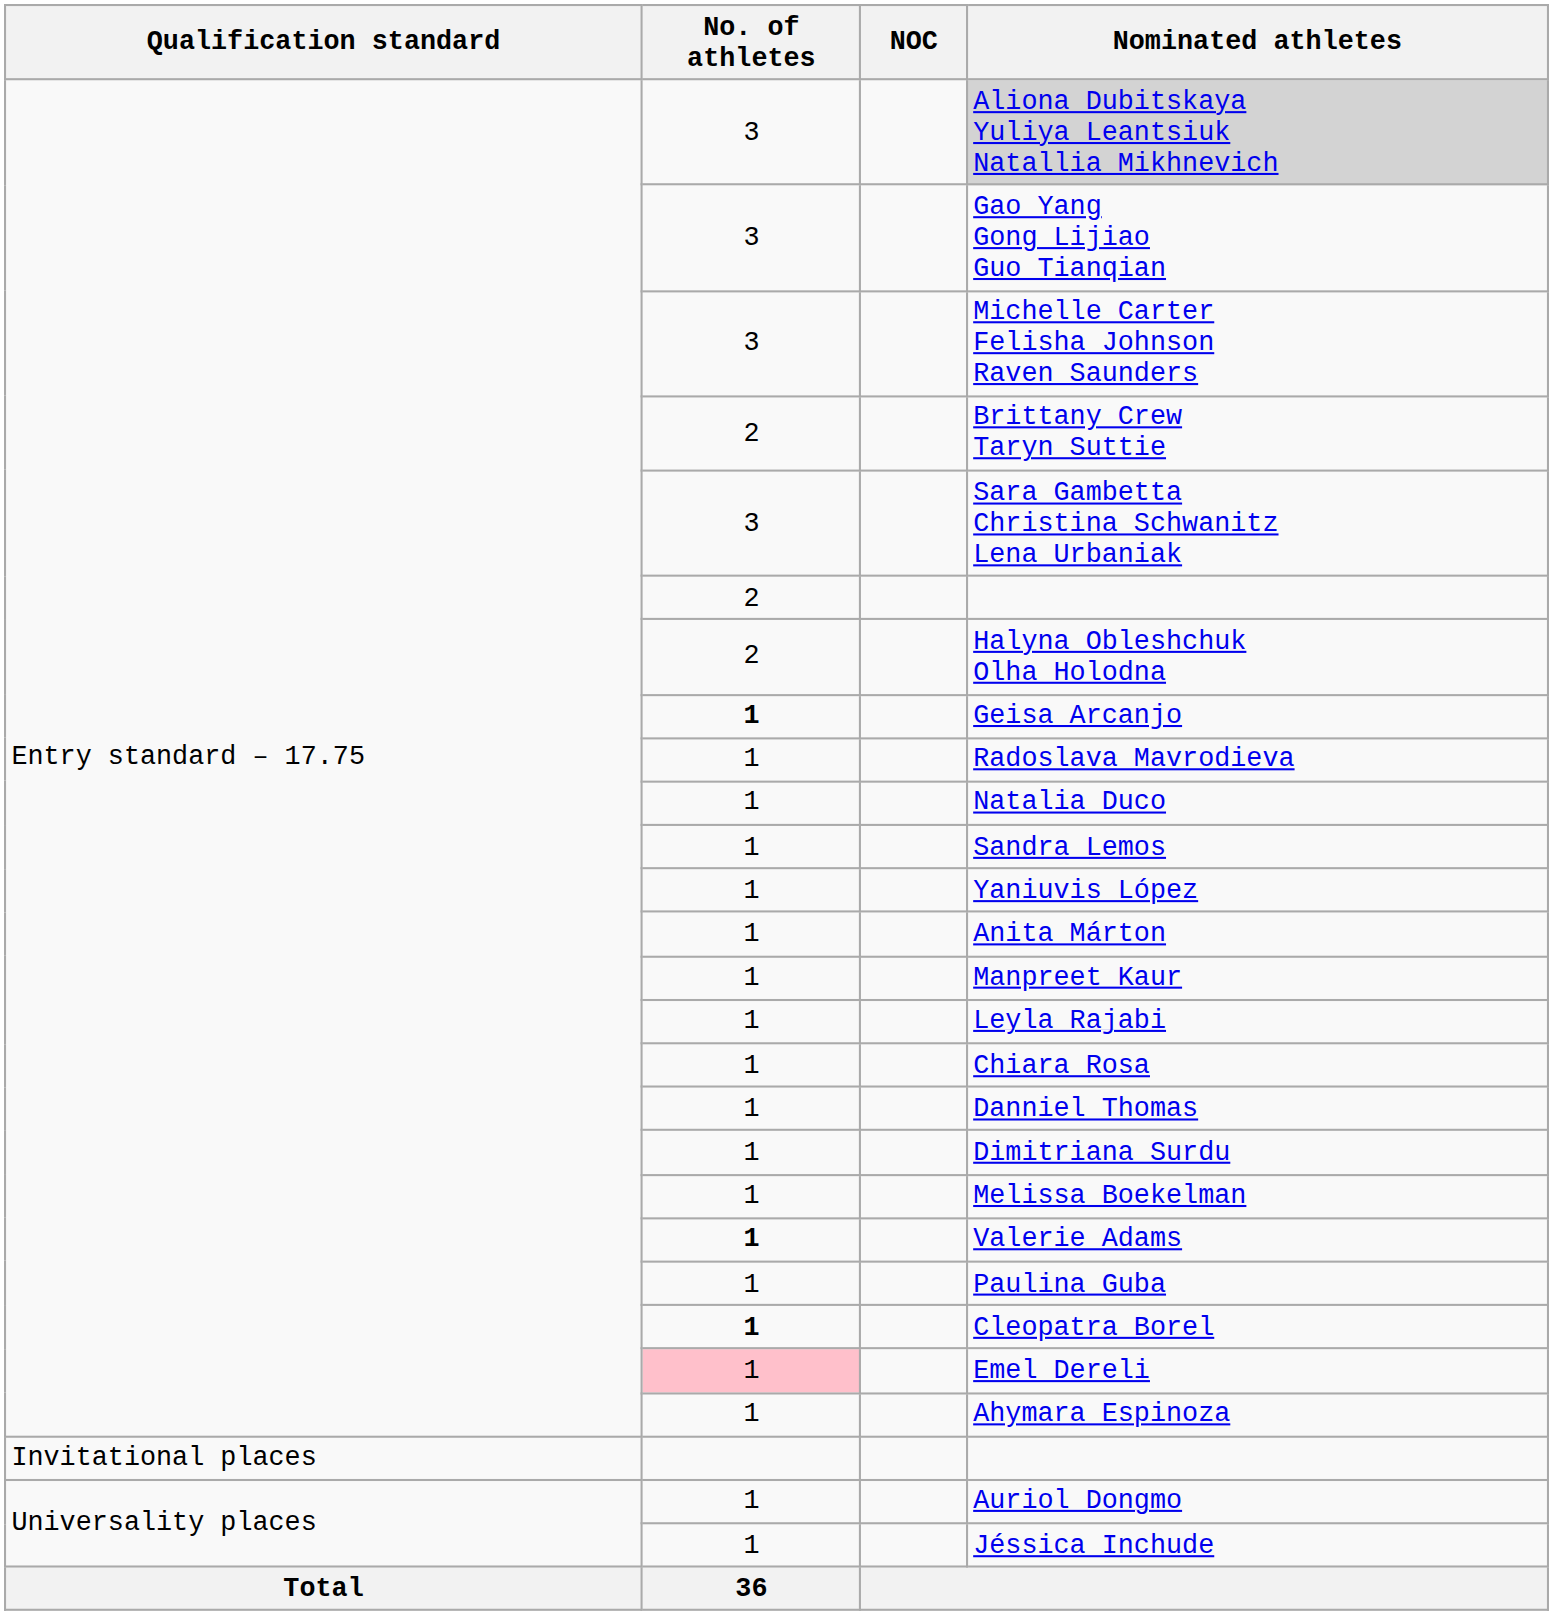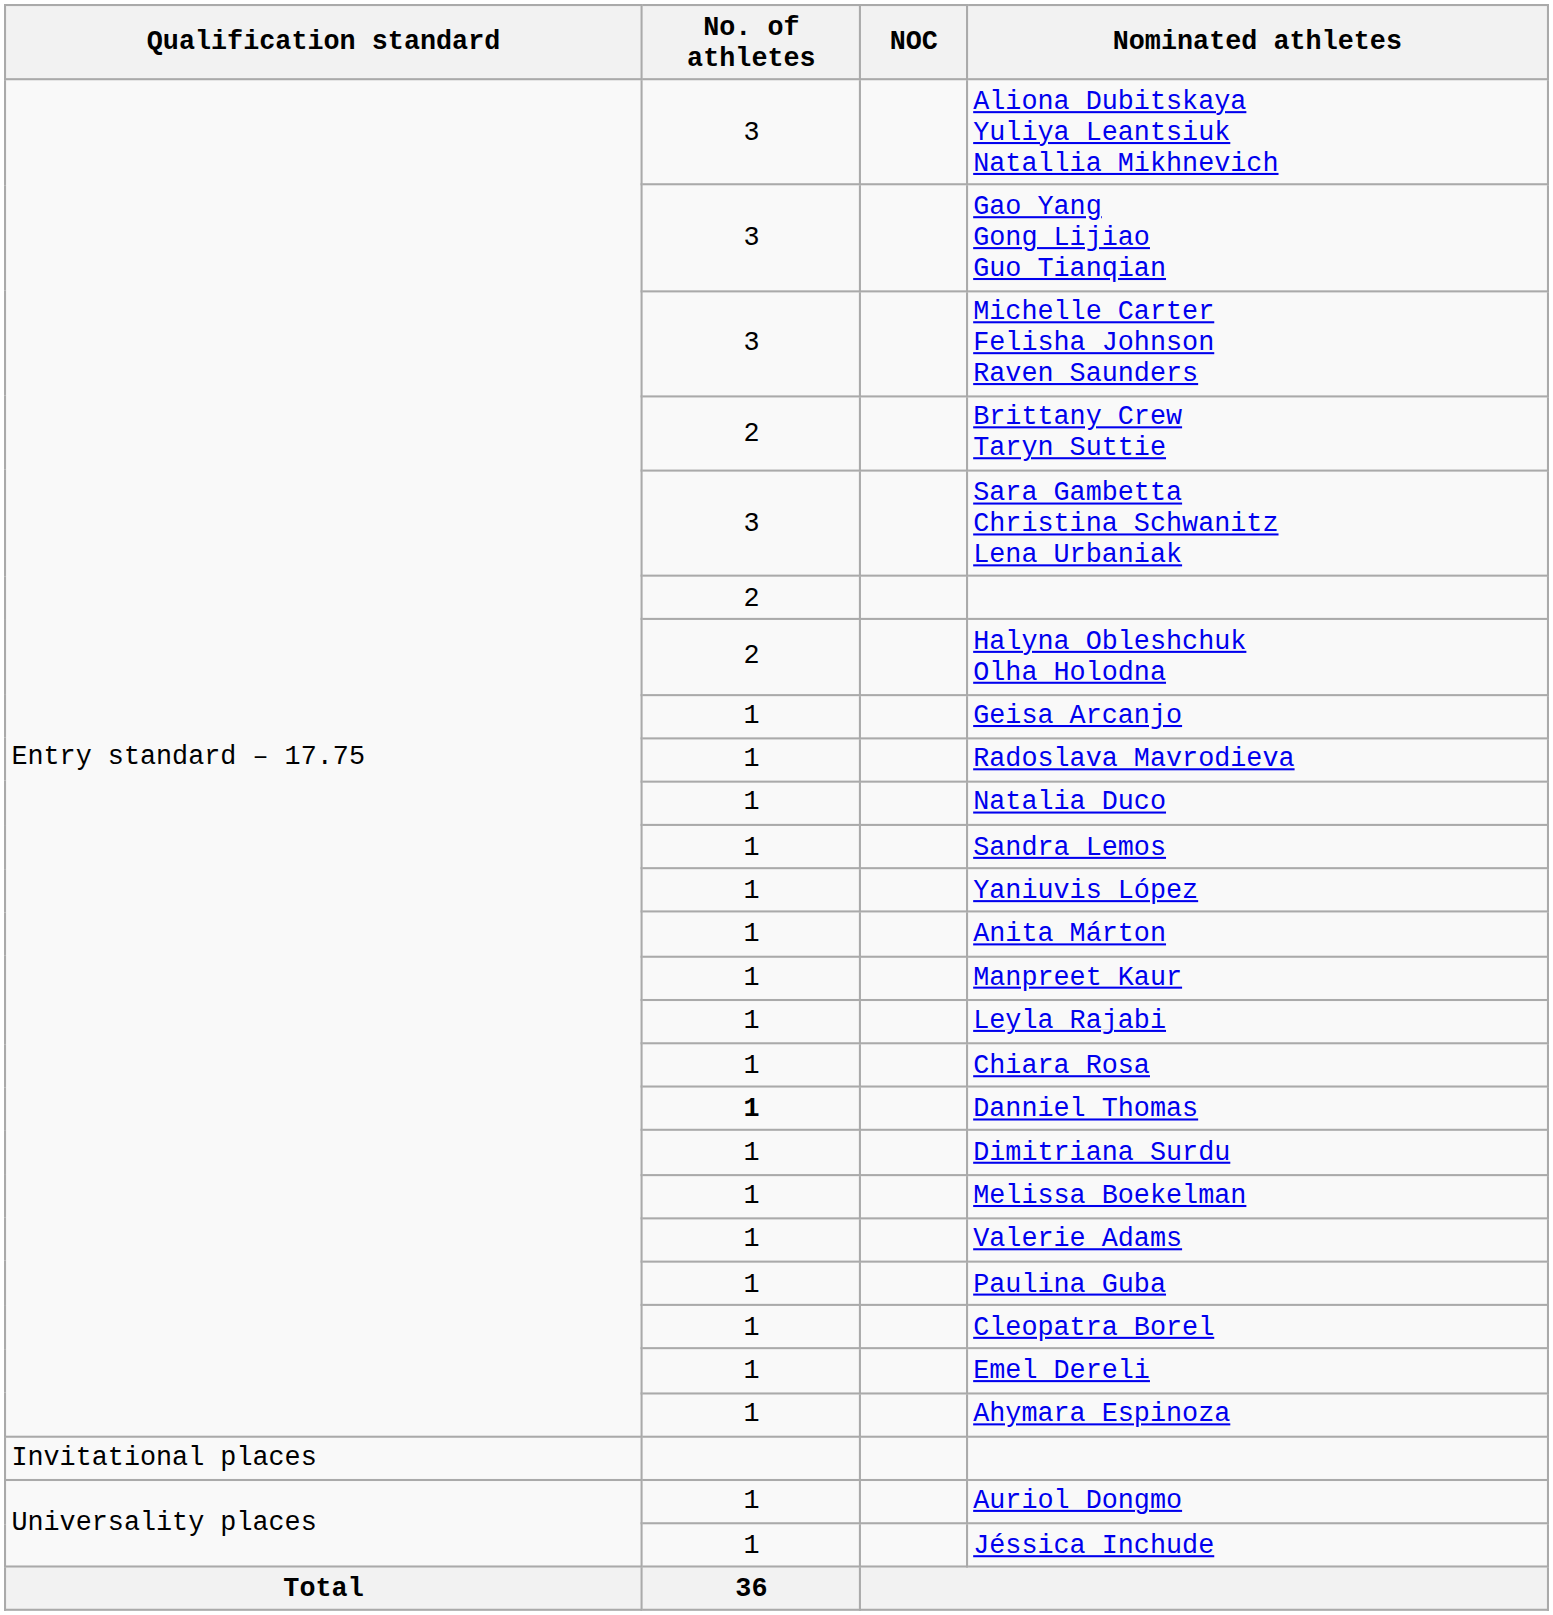(1126, 132) lightgrey background -> (1126, 132) no background
(751, 716) bold -> (751, 716) normal
(751, 1109) normal -> (751, 1109) bold
(751, 1240) bold -> (751, 1240) normal
(751, 1327) bold -> (751, 1327) normal
(751, 1371) pink background -> (751, 1371) no background
